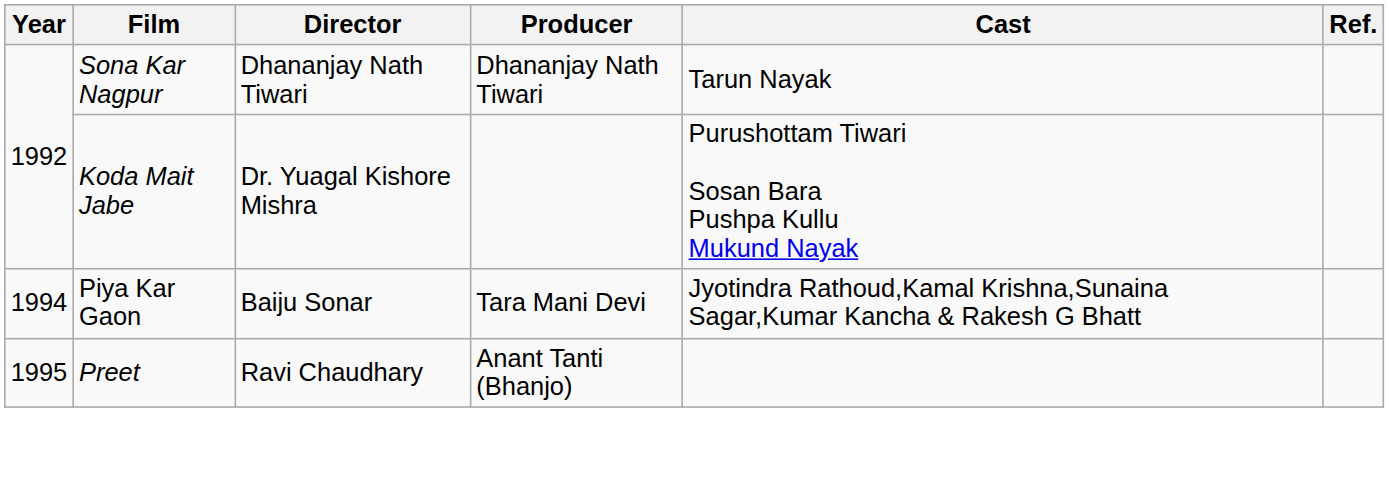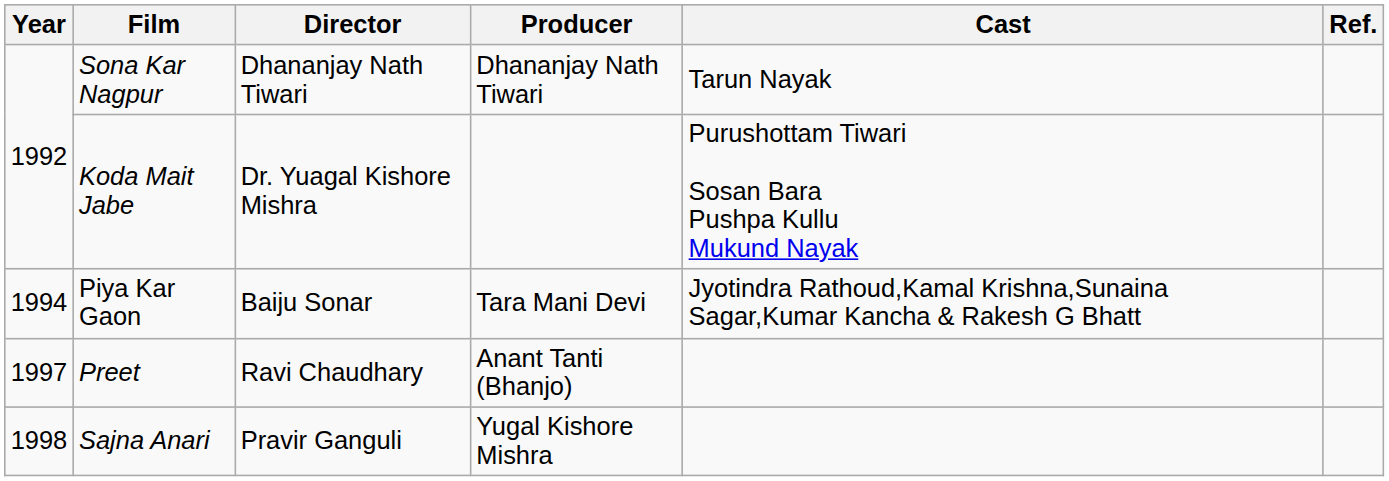(39, 372) 1995 -> (39, 372) 1997
+ row: (144, 441)
